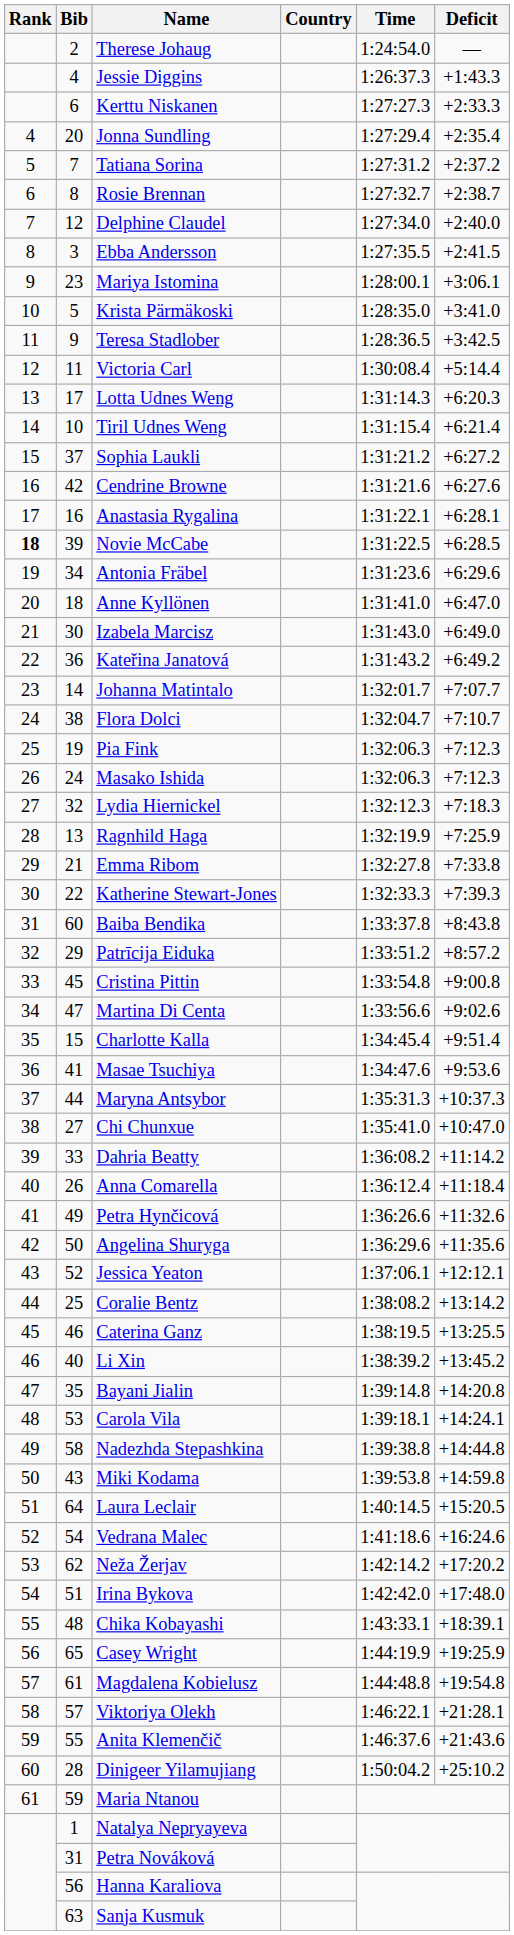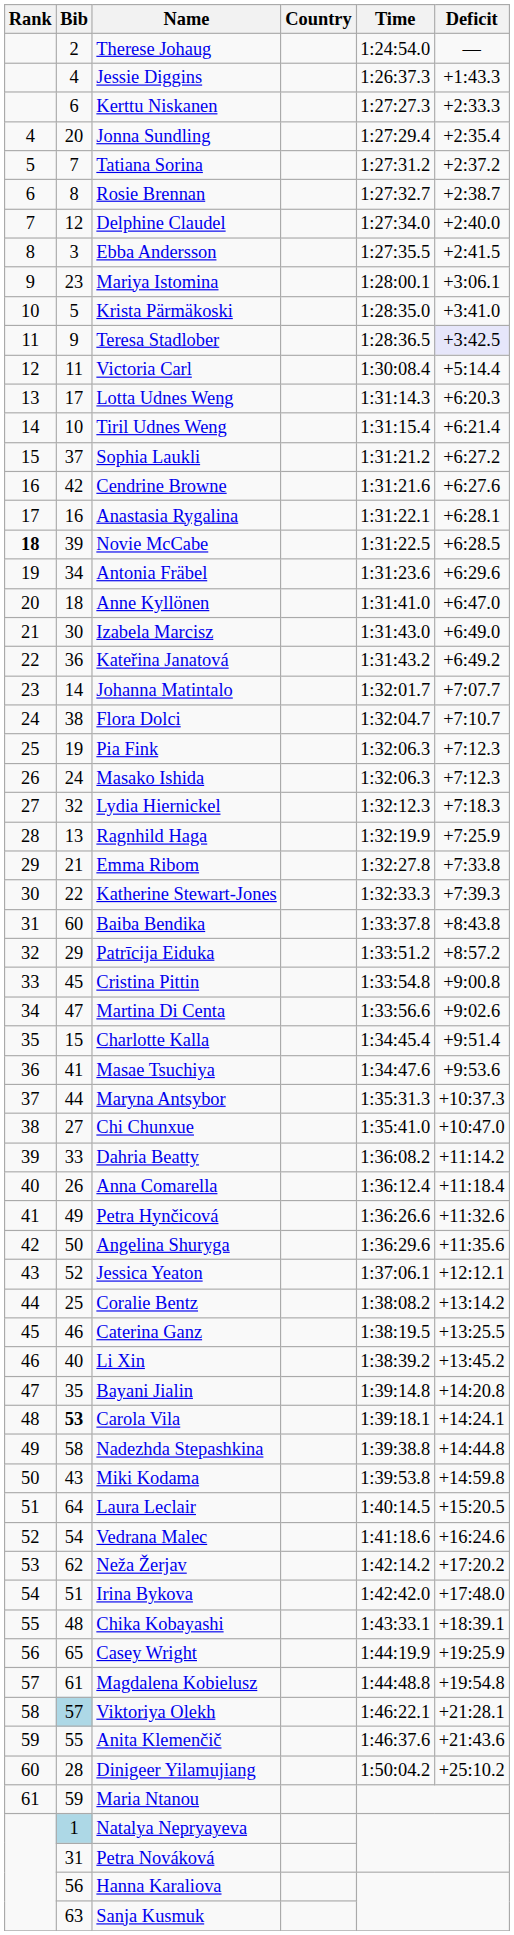(472, 340) no background -> (472, 340) lavender background
(74, 1419) normal -> (74, 1419) bold
(74, 1711) no background -> (74, 1711) lightblue background
(74, 1828) no background -> (74, 1828) lightblue background
